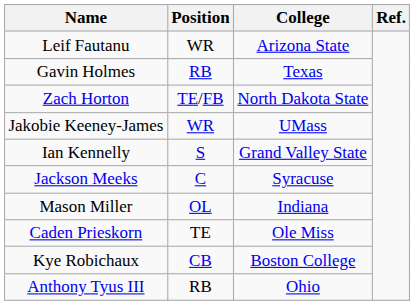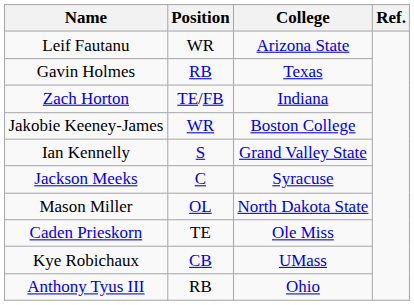(303, 98) North Dakota State -> (303, 98) Indiana
(303, 125) UMass -> (303, 125) Boston College
(303, 206) Indiana -> (303, 206) North Dakota State
(303, 260) Boston College -> (303, 260) UMass
